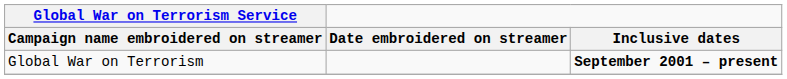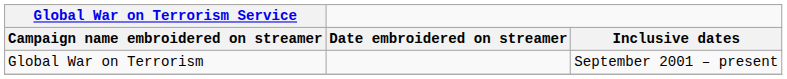(676, 62) bold -> (676, 62) normal
